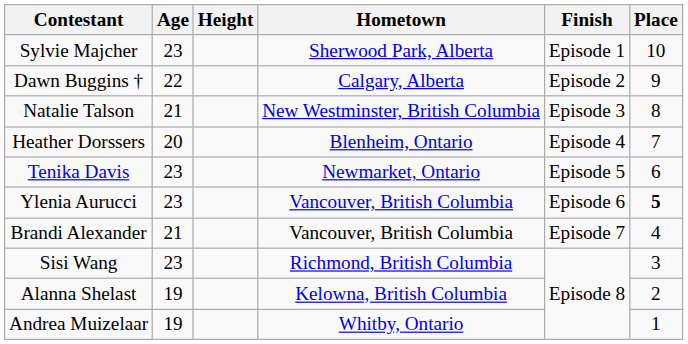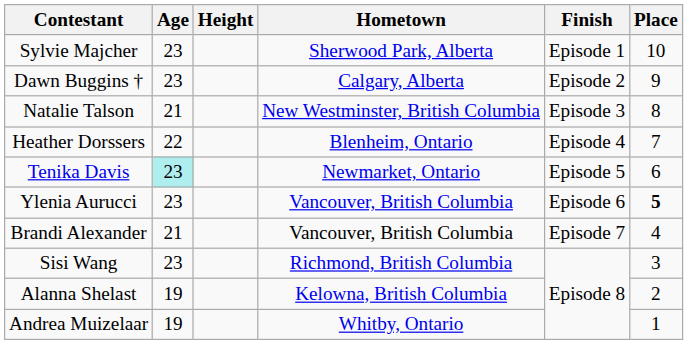(173, 80) 22 -> (173, 80) 23
(173, 141) 20 -> (173, 141) 22
(173, 171) no background -> (173, 171) paleturquoise background
